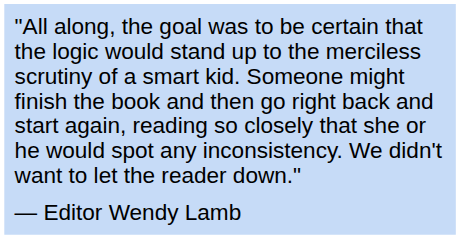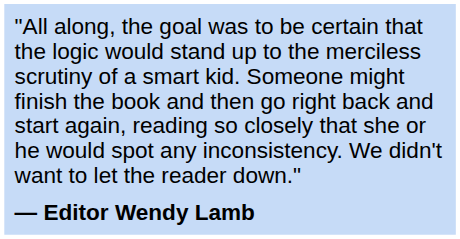(128, 212) normal -> (135, 212) bold
